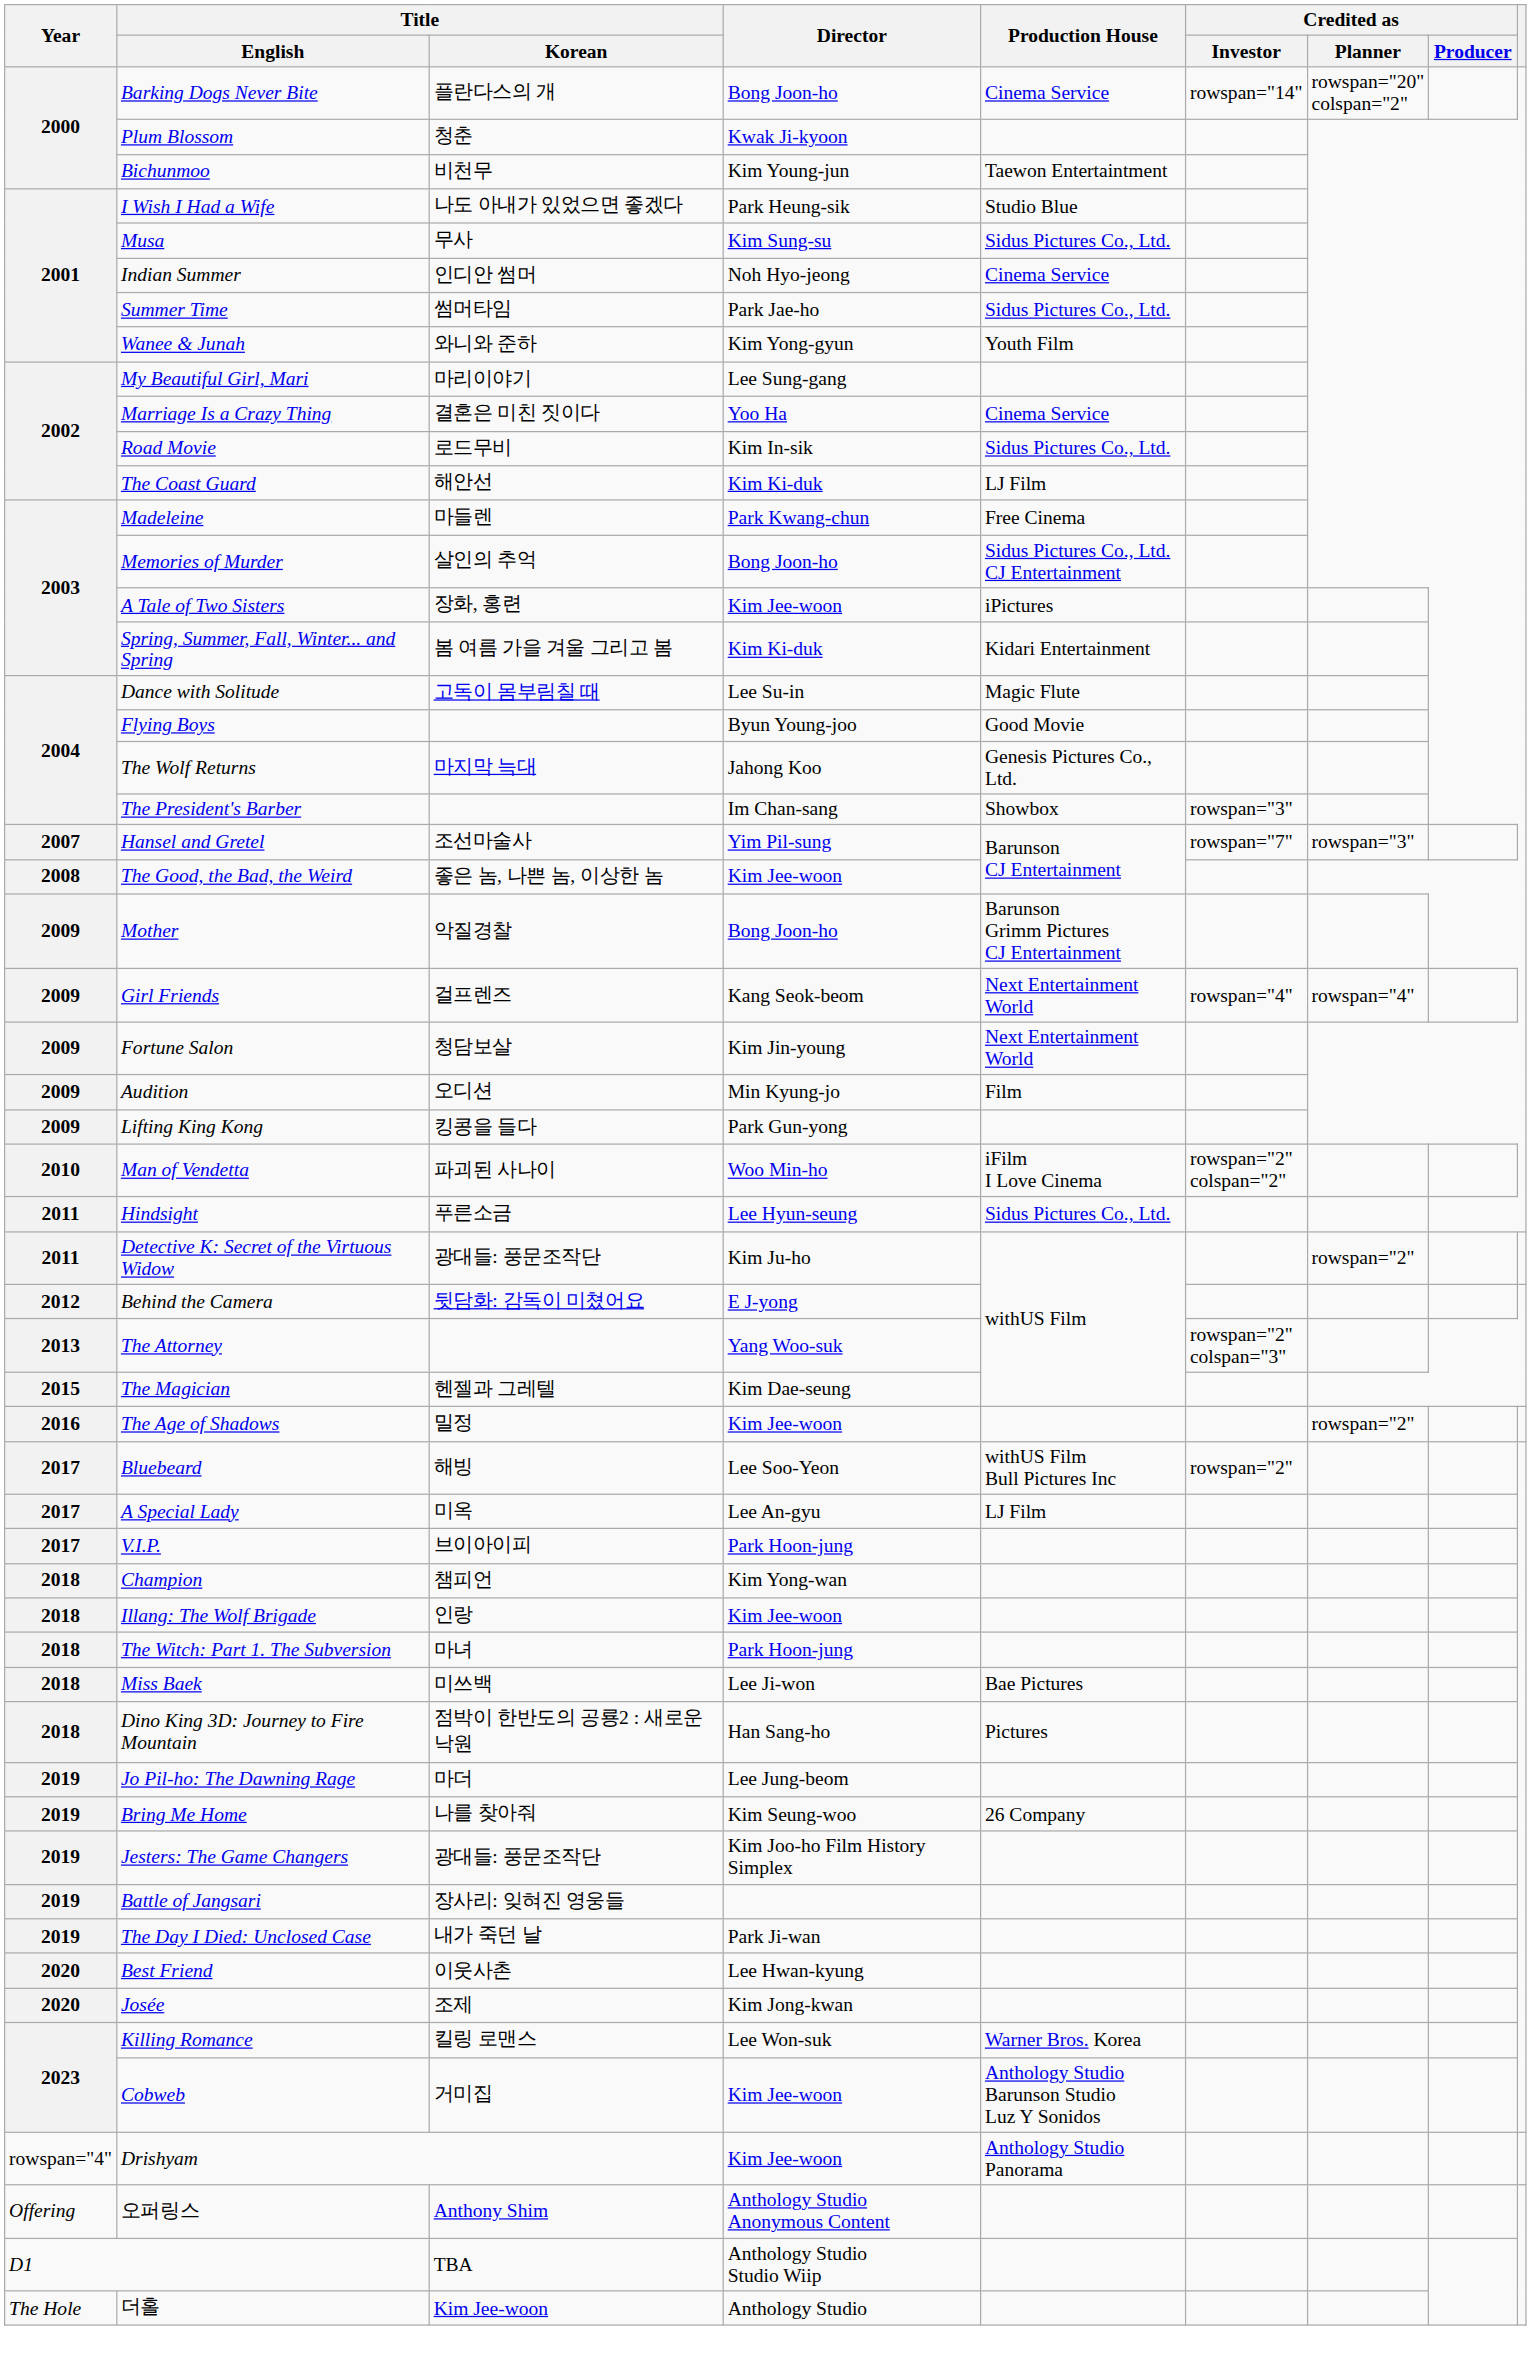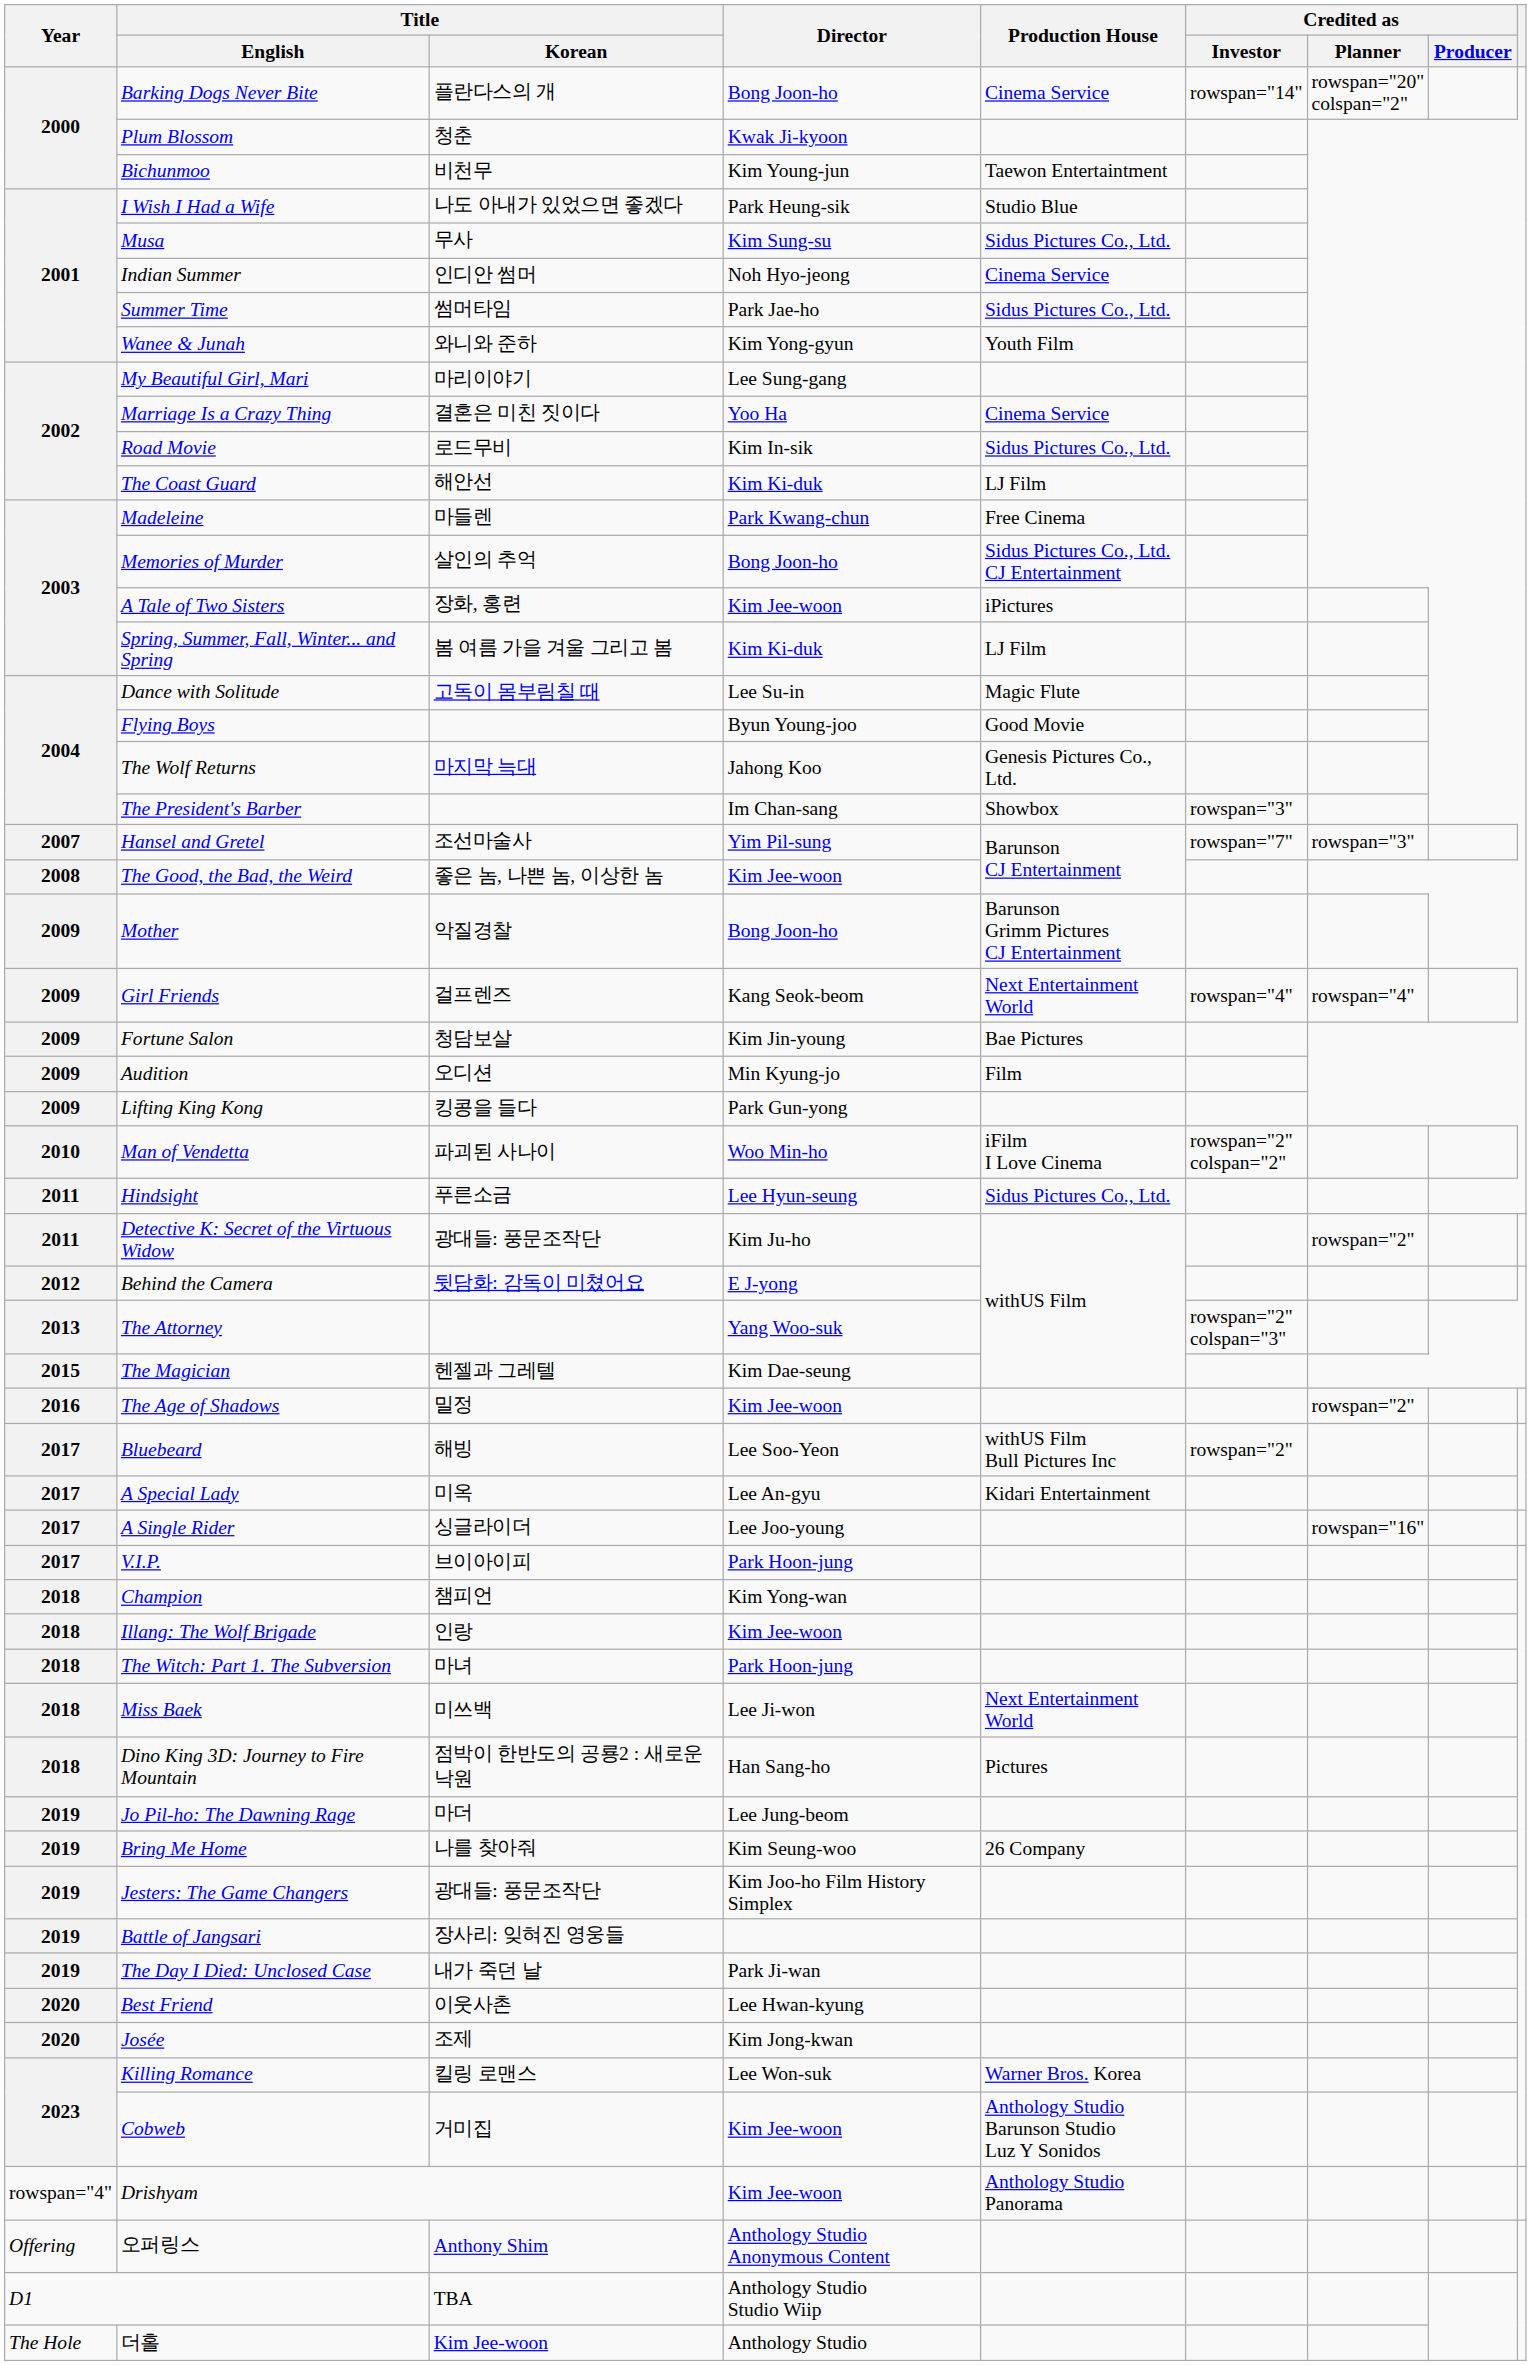(1068, 648) Kidari Entertainment -> (1016, 648) LJ Film
(1062, 1048) Next Entertainment World -> (1034, 1038) Bae Pictures
(1016, 1511) LJ Film -> (1068, 1492) Kidari Entertainment
+ row: (178, 1527)
(1034, 1684) Bae Pictures -> (1062, 1709) Next Entertainment World
